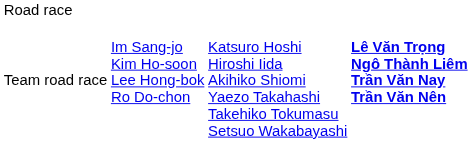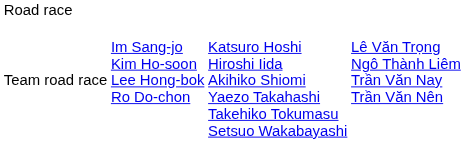(409, 72) bold -> (406, 72) normal
